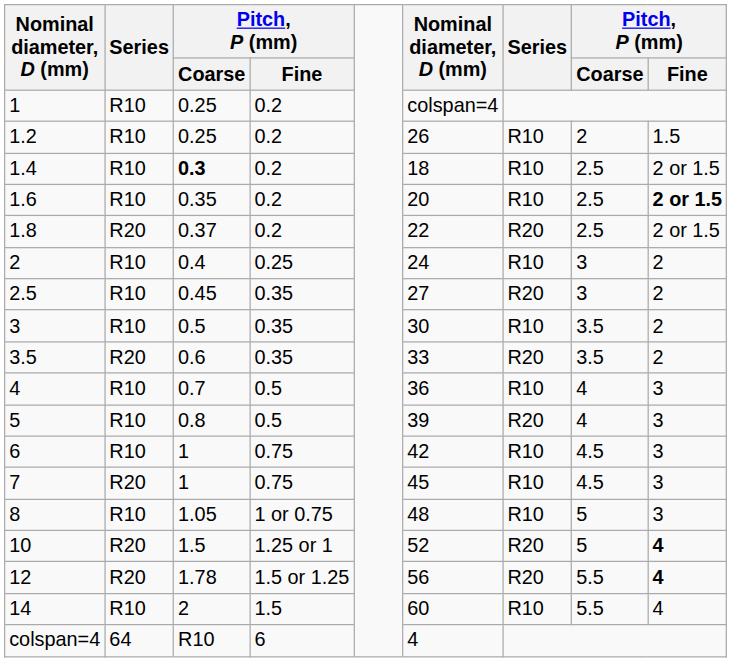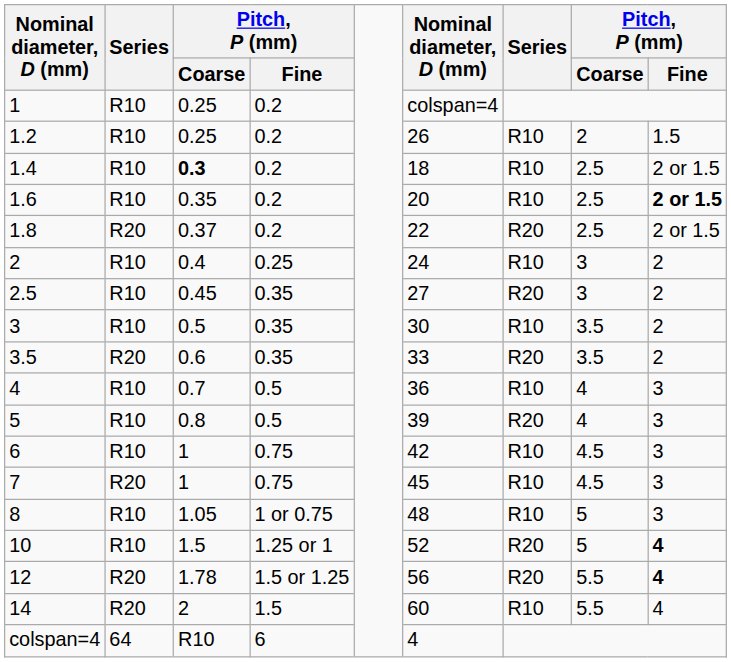(128, 545) R20 -> (128, 545) R10
(128, 608) R10 -> (128, 608) R20
